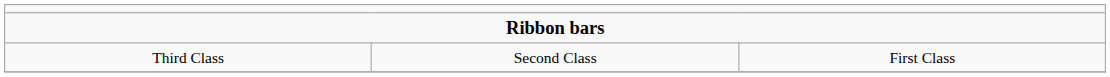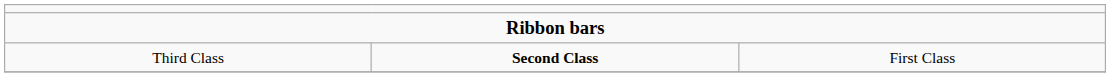(555, 58) normal -> (555, 57) bold
